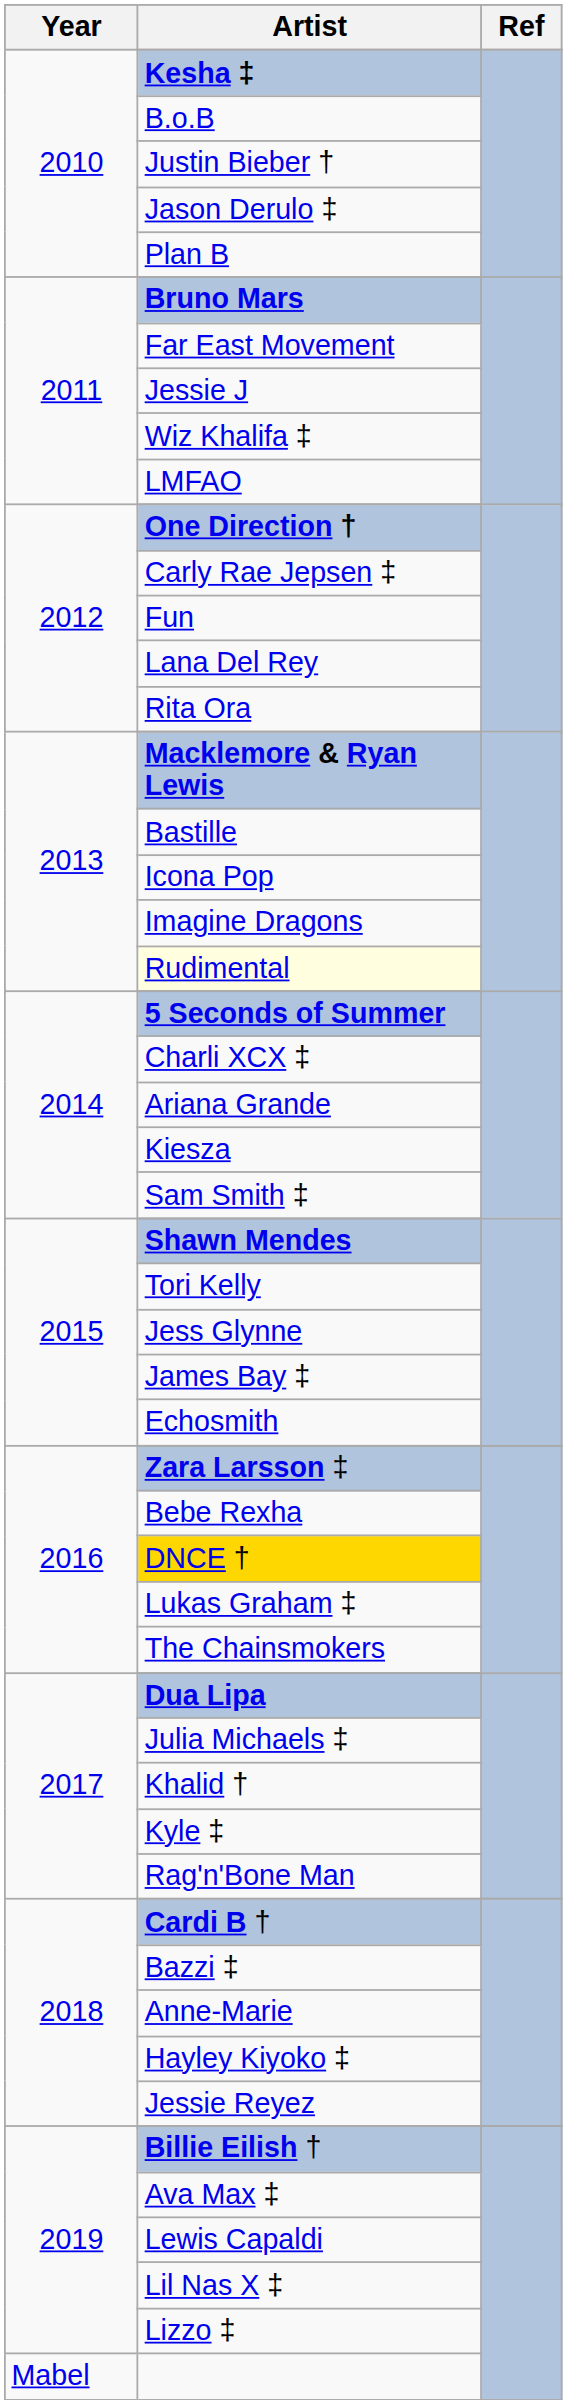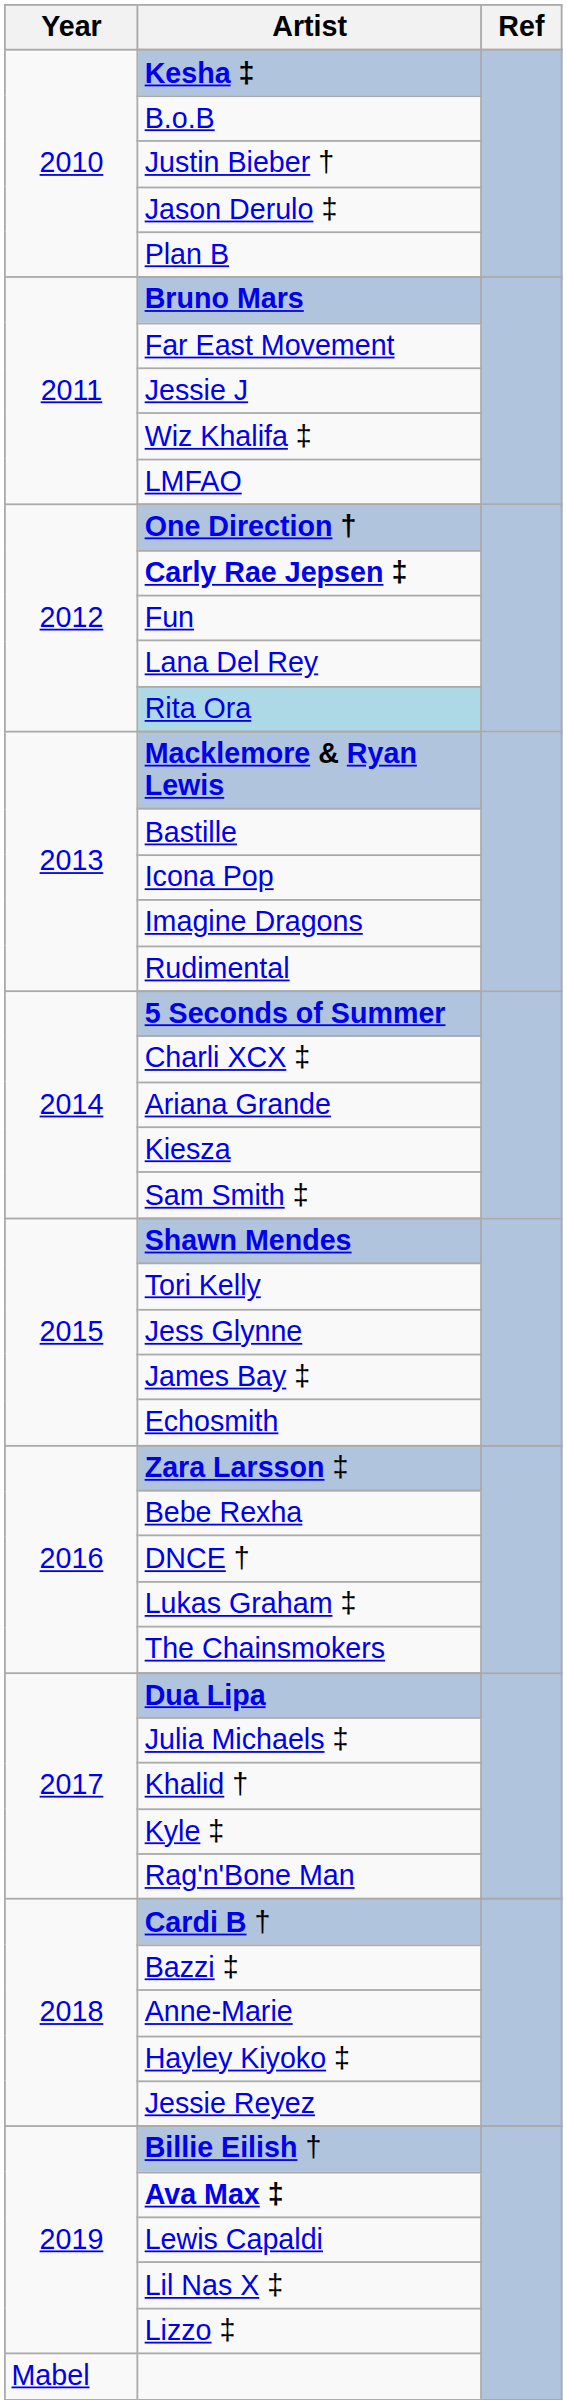(270, 572) normal -> (276, 572) bold
(198, 708) no background -> (198, 708) lightblue background
(217, 967) lightyellow background -> (217, 967) no background
(197, 1558) gold background -> (197, 1558) no background
(212, 2194) normal -> (214, 2194) bold
